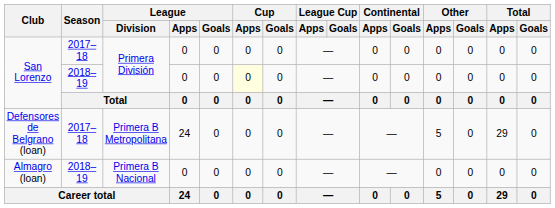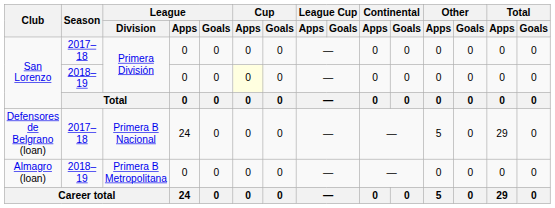(136, 134) Primera B Metropolitana -> (136, 134) Primera B Nacional
(136, 173) Primera B Nacional -> (136, 173) Primera B Metropolitana
